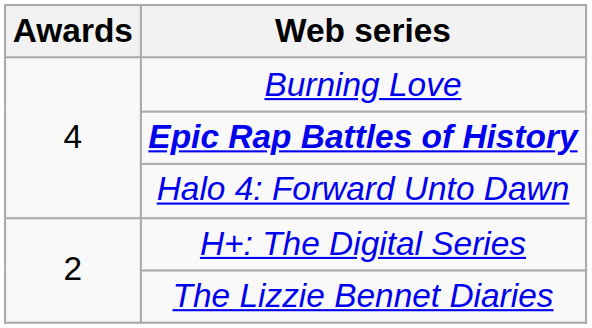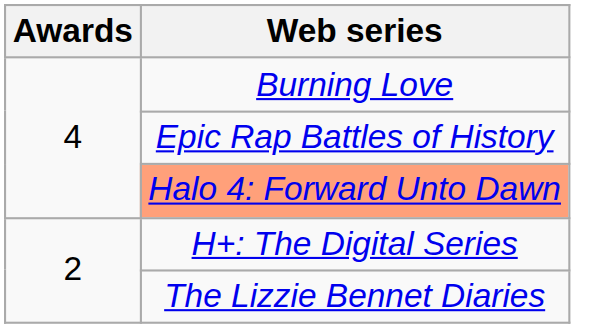(363, 137) bold -> (355, 137) normal
(363, 190) no background -> (355, 190) lightsalmon background
